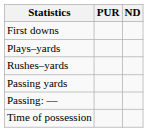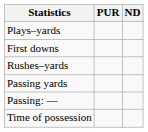rows swapped: (33, 30) <-> (34, 48)
